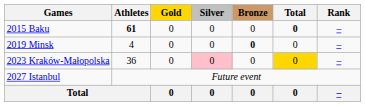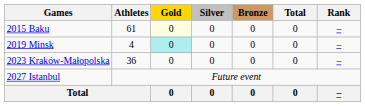(131, 29) bold -> (131, 29) normal
(171, 29) no background -> (171, 29) lightyellow background
(295, 29) bold -> (295, 29) normal
(171, 45) no background -> (171, 45) paleturquoise background
(253, 45) bold -> (253, 45) normal
(212, 61) pink background -> (212, 61) no background
(295, 61) gold background -> (295, 61) no background
